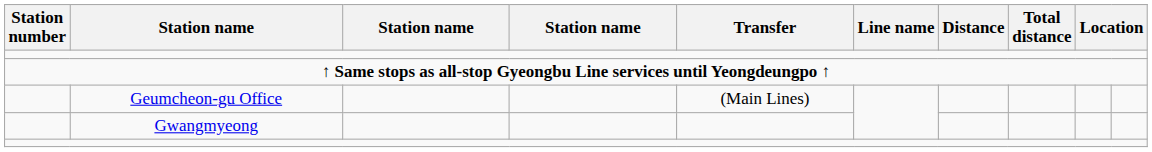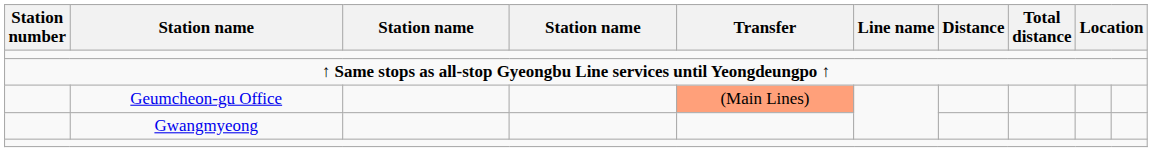(765, 98) no background -> (765, 98) lightsalmon background
